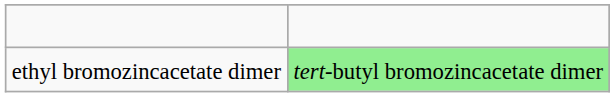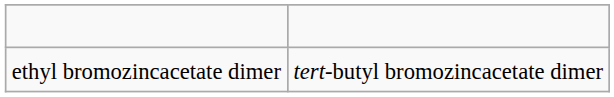(448, 70) lightgreen background -> (448, 70) no background
